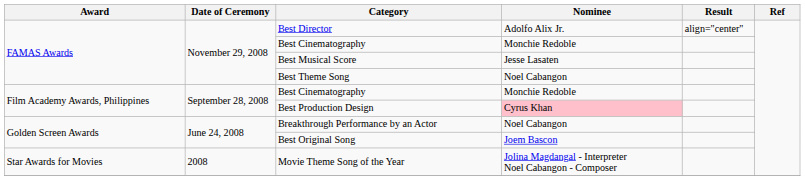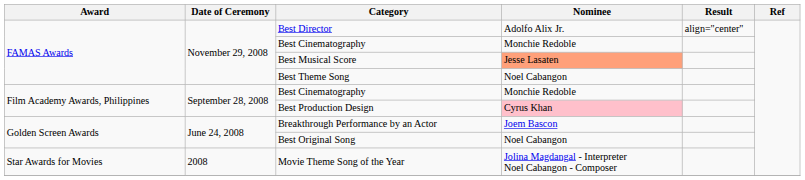(531, 60) no background -> (531, 60) lightsalmon background
(535, 124) Noel Cabangon -> (531, 124) Joem Bascon
(531, 140) Joem Bascon -> (535, 140) Noel Cabangon
